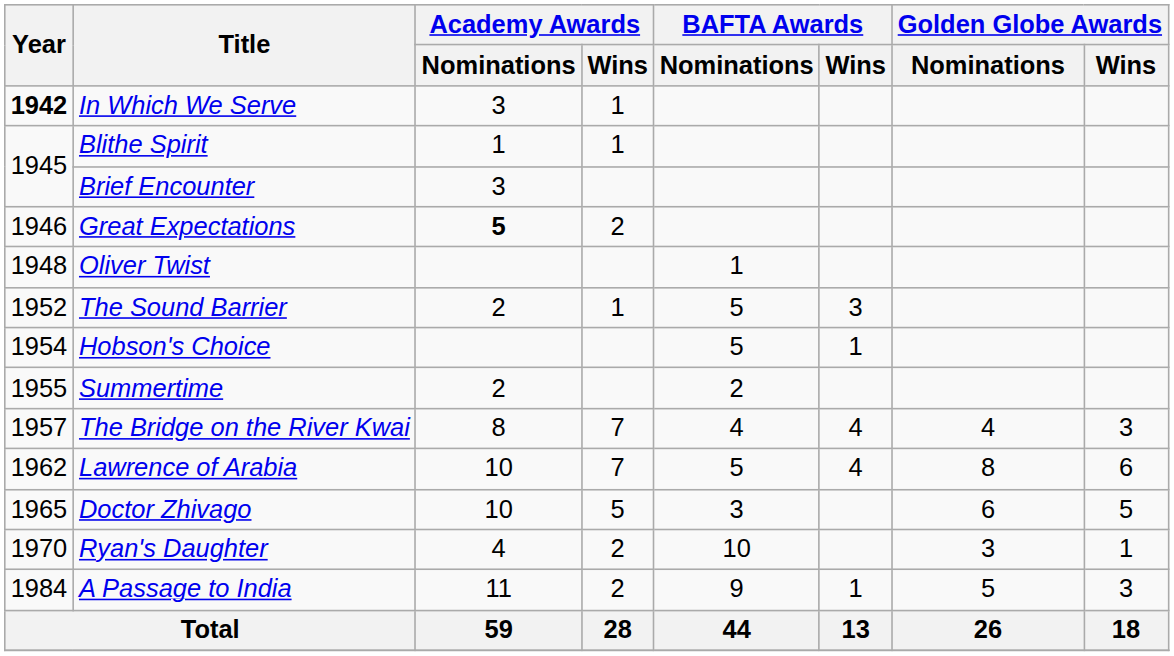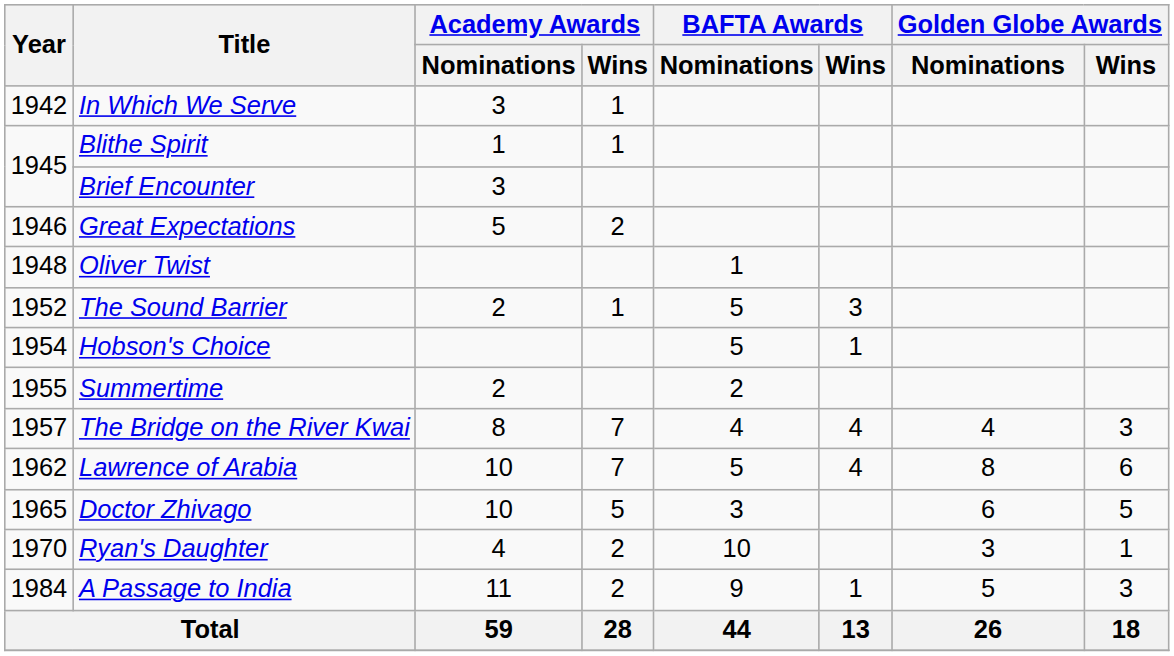(39, 105) bold -> (39, 105) normal
(499, 226) bold -> (499, 226) normal
